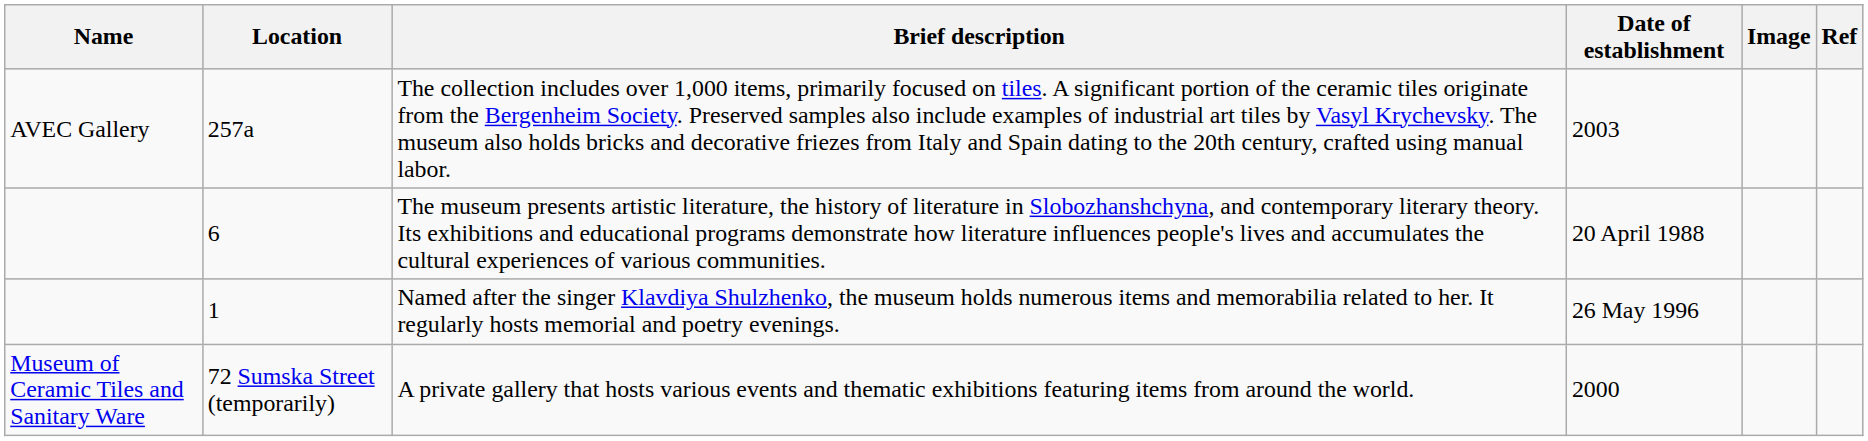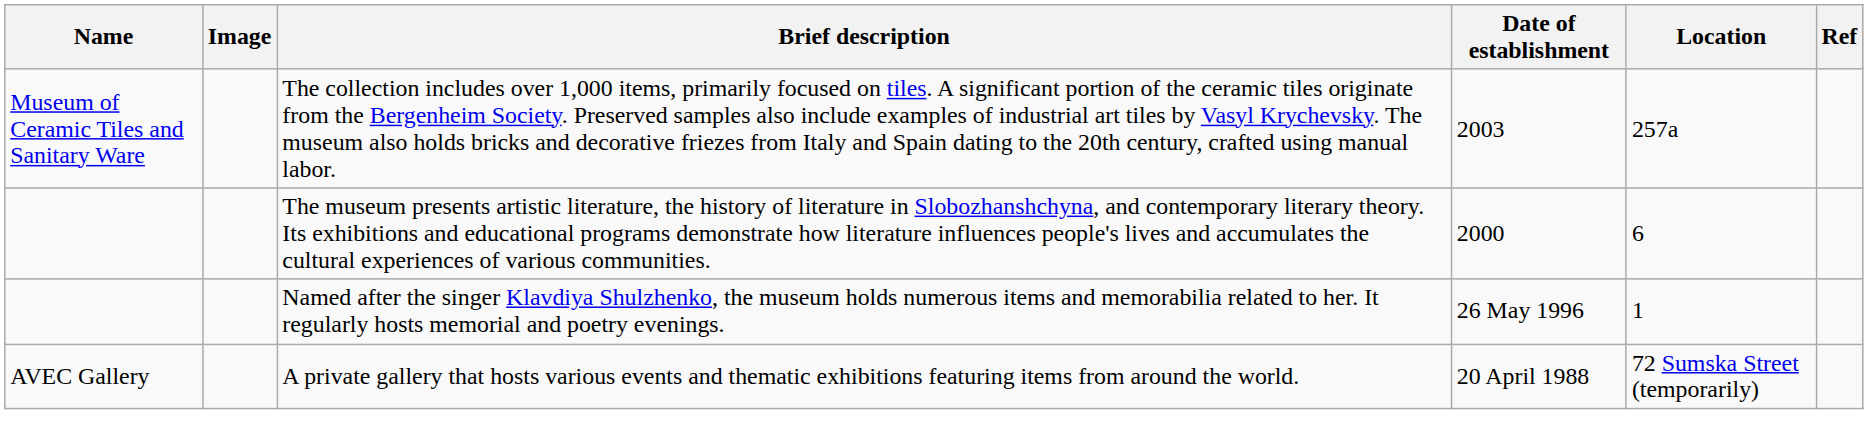columns swapped: (297, 36) <-> (1779, 36)
(80, 128) AVEC Gallery -> (97, 128) Museum of Ceramic Tiles and Sanitary Ware
(1638, 233) 20 April 1988 -> (1481, 233) 2000
(97, 389) Museum of Ceramic Tiles and Sanitary Ware -> (80, 375) AVEC Gallery
(1596, 389) 2000 -> (1523, 375) 20 April 1988
